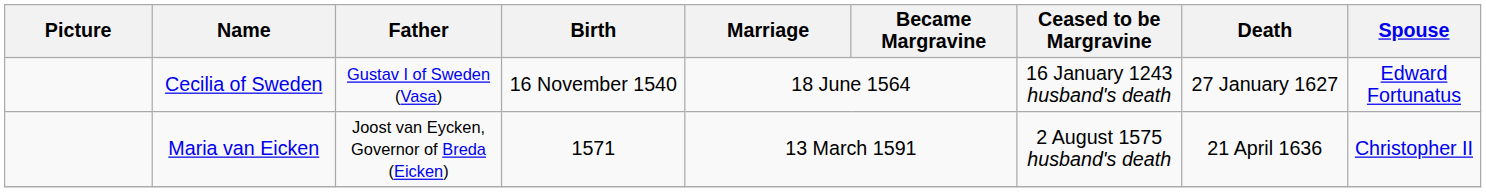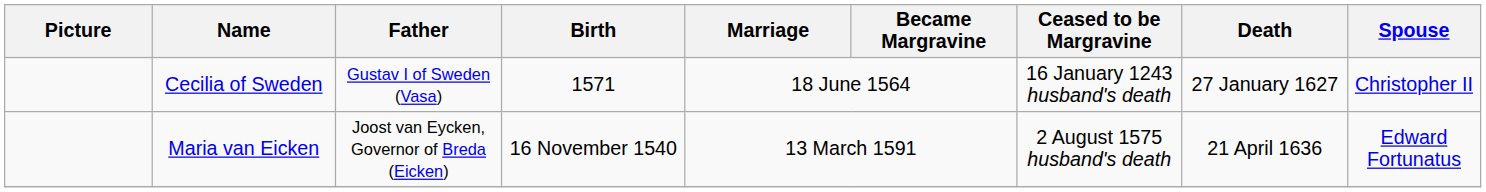(593, 84) 16 November 1540 -> (593, 84) 1571
(1414, 84) Edward Fortunatus -> (1414, 84) Christopher II
(593, 148) 1571 -> (593, 148) 16 November 1540
(1414, 148) Christopher II -> (1414, 148) Edward Fortunatus
